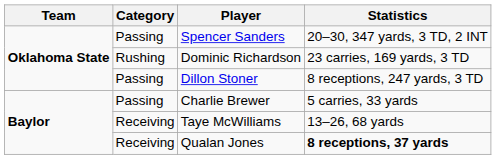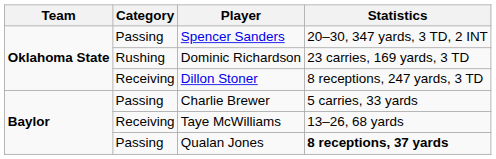(139, 79) Passing -> (145, 79) Receiving
(145, 143) Receiving -> (139, 143) Passing
